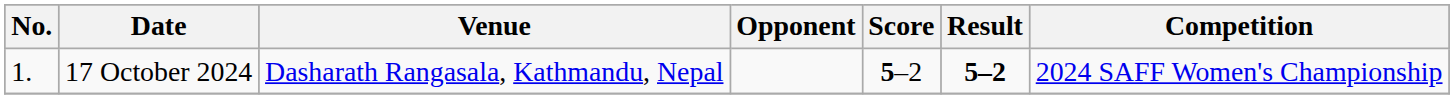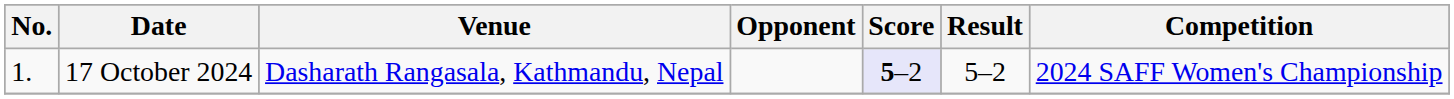(901, 70) no background -> (901, 70) lavender background
(985, 70) bold -> (985, 70) normal
